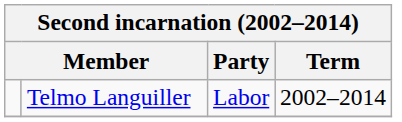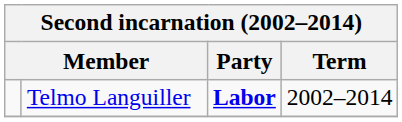(241, 97) normal -> (244, 97) bold
